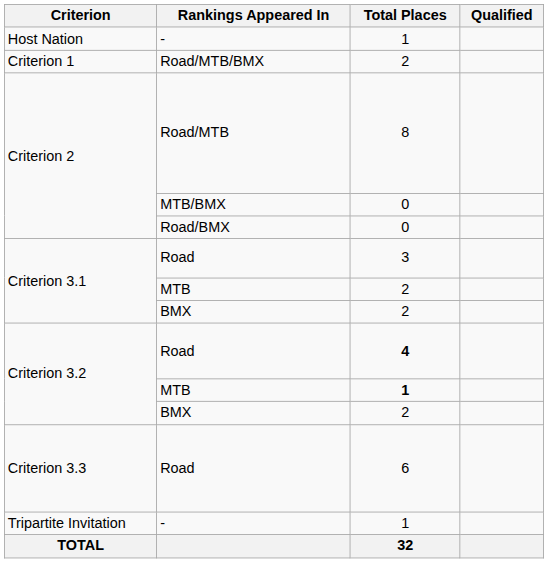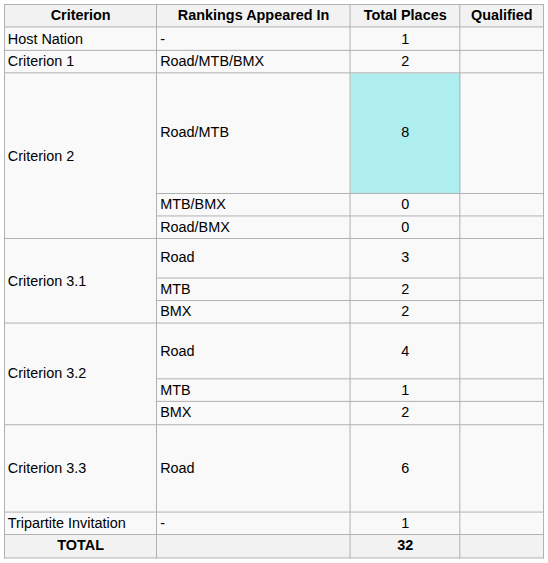(405, 133) no background -> (405, 133) paleturquoise background
(405, 351) bold -> (405, 351) normal
(405, 390) bold -> (405, 390) normal
